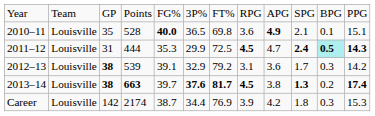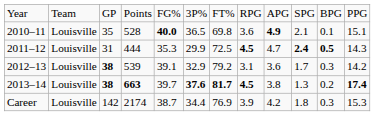(327, 48) paleturquoise background -> (327, 48) no background
(357, 48) bold -> (357, 48) normal
(301, 84) bold -> (301, 84) normal
